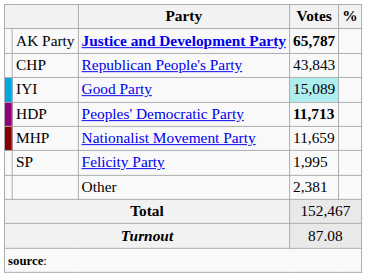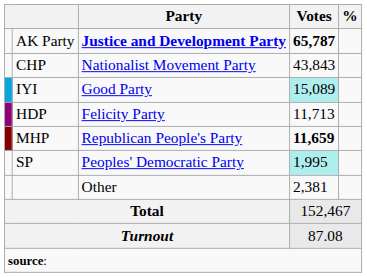(162, 65) Republican People's Party -> (169, 65) Nationalist Movement Party
(163, 114) Peoples' Democratic Party -> (123, 114) Felicity Party
(314, 114) bold -> (314, 114) normal
(169, 138) Nationalist Movement Party -> (162, 138) Republican People's Party
(314, 138) normal -> (314, 138) bold
(123, 162) Felicity Party -> (163, 162) Peoples' Democratic Party
(310, 162) no background -> (310, 162) paleturquoise background
